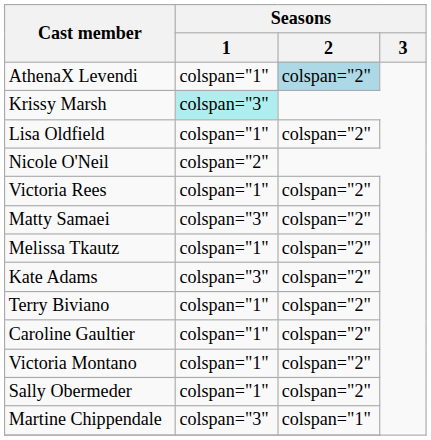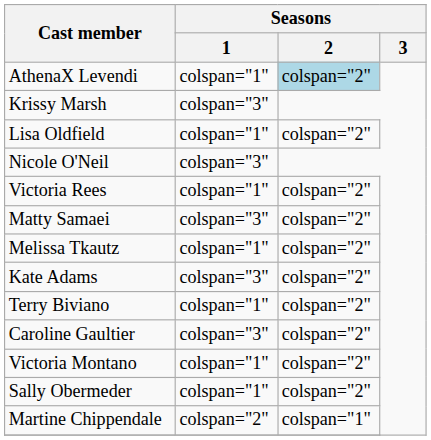(224, 104) paleturquoise background -> (224, 104) no background
(224, 162) colspan="2" -> (224, 162) colspan="3"
(224, 334) colspan="1" -> (224, 334) colspan="3"
(224, 420) colspan="3" -> (224, 420) colspan="2"
